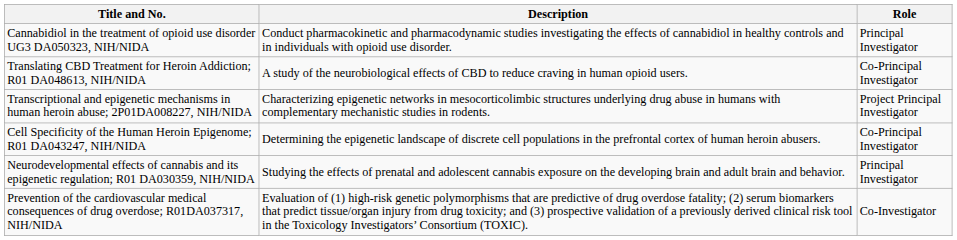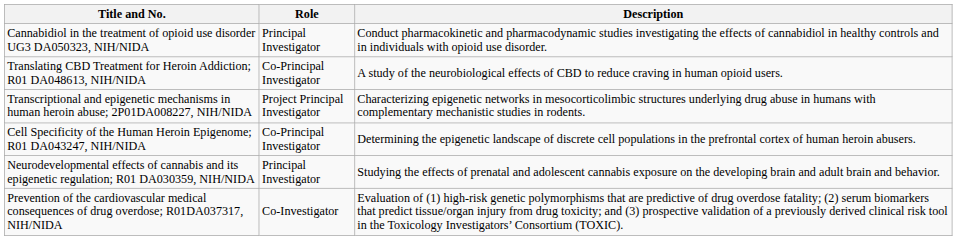columns swapped: (904, 14) <-> (558, 14)
